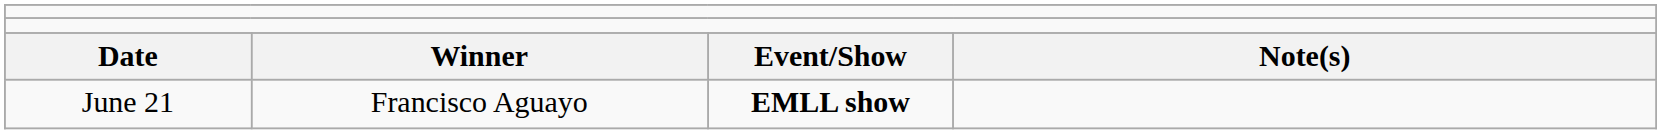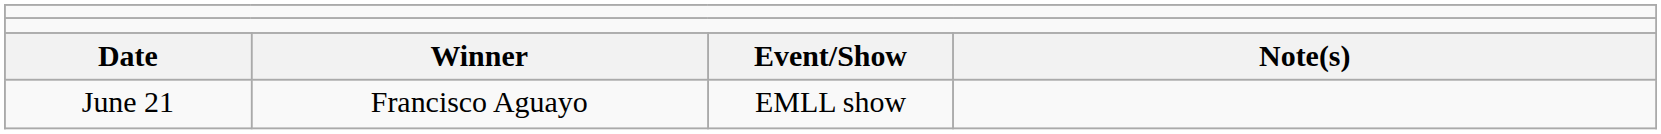(830, 103) bold -> (830, 103) normal
